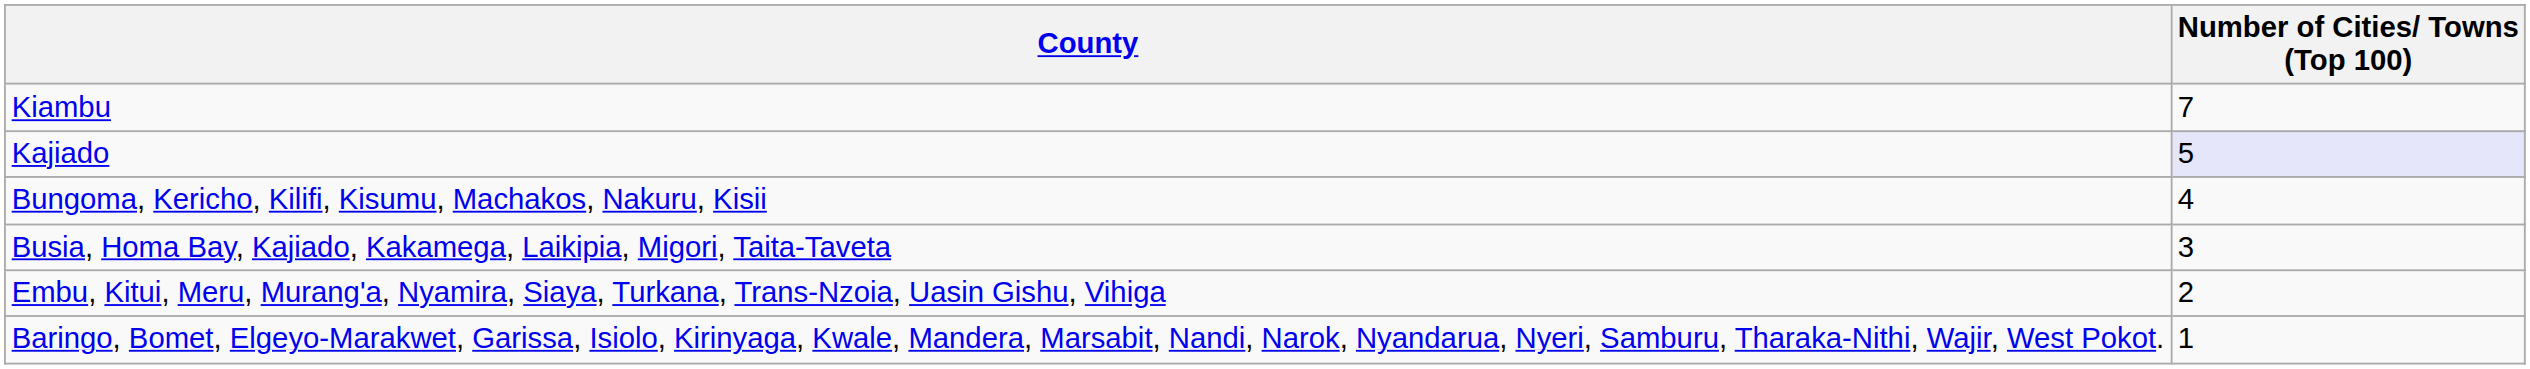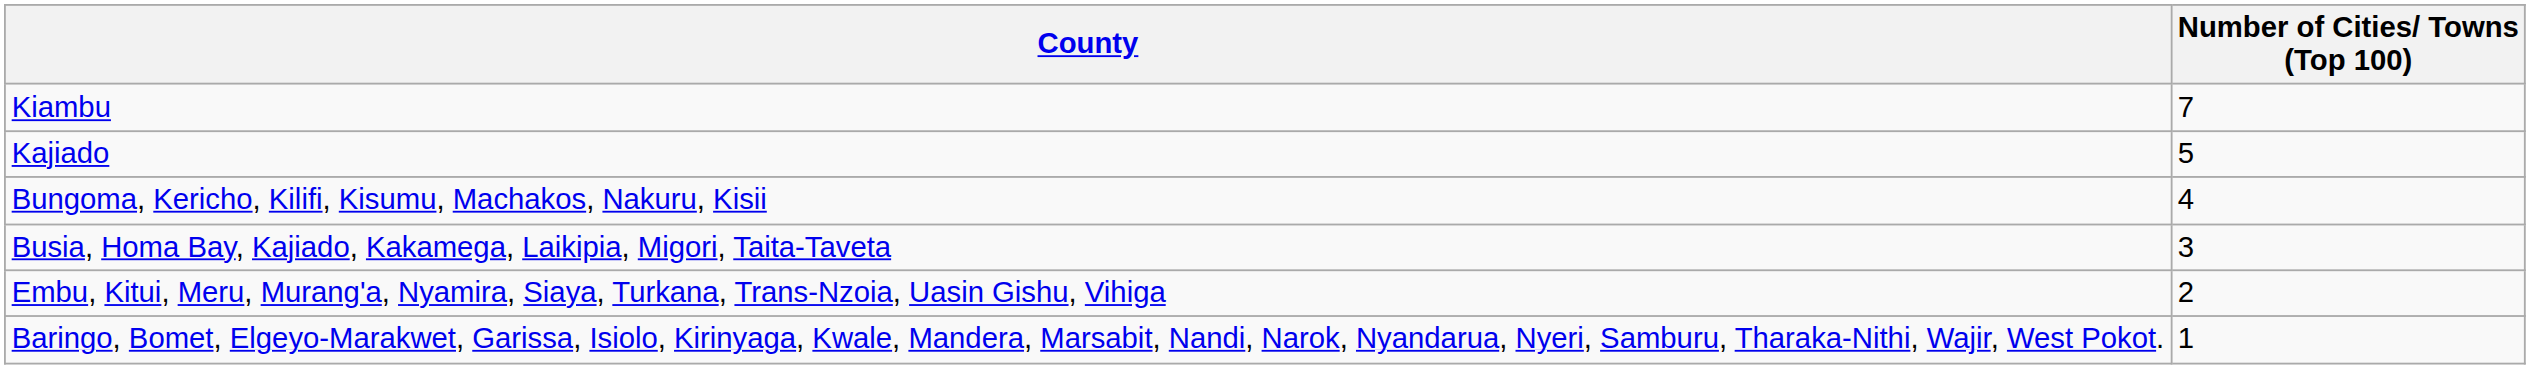(2186, 153) lavender background -> (2186, 153) no background
